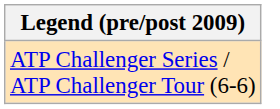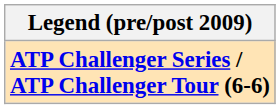(133, 71) normal -> (140, 71) bold
